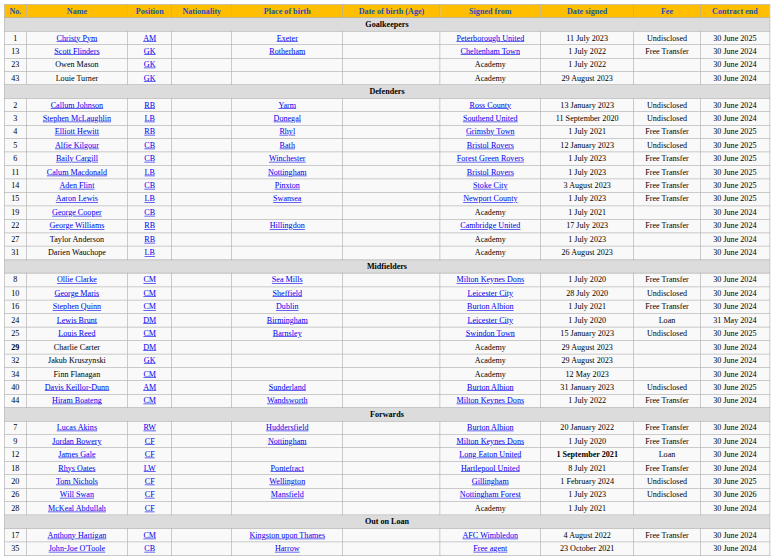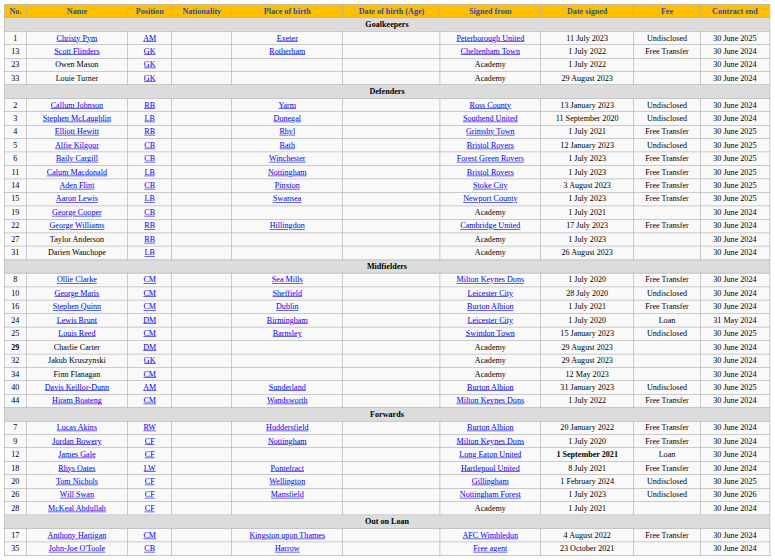(15, 77) 43 -> (15, 77) 33
